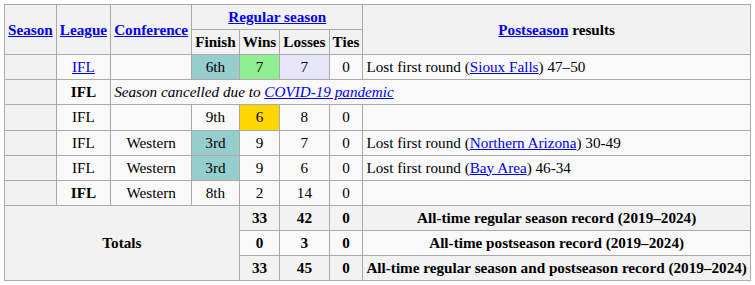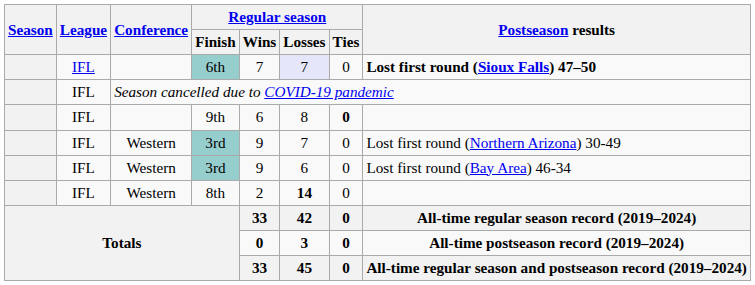(260, 67) lightgreen background -> (260, 67) no background
(476, 67) normal -> (481, 67) bold
(83, 92) bold -> (83, 92) normal
(260, 117) gold background -> (260, 117) no background
(346, 117) normal -> (346, 117) bold
(83, 192) bold -> (83, 192) normal
(304, 192) normal -> (304, 192) bold
